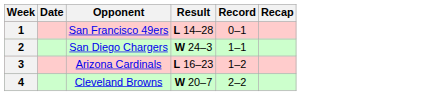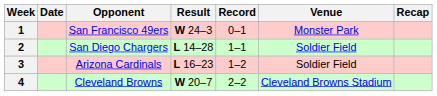+ column: (326, 13)
(193, 30) L 14–28 -> (193, 30) W 24–3
(193, 47) W 24–3 -> (193, 47) L 14–28
